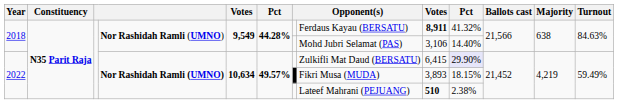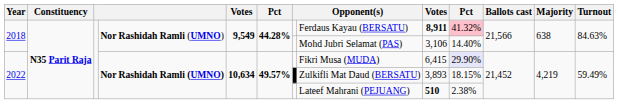(466, 28) no background -> (466, 28) pink background
(360, 59) Zulkifli Mat Daud (BERSATU) -> (339, 59) Fikri Musa (MUDA)
(339, 75) Fikri Musa (MUDA) -> (360, 75) Zulkifli Mat Daud (BERSATU)
